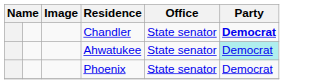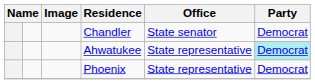(249, 32) bold -> (282, 32) normal
(182, 50) State senator -> (199, 50) State representative
(182, 69) State senator -> (199, 69) State representative
